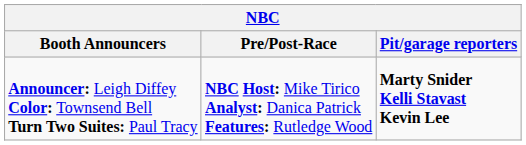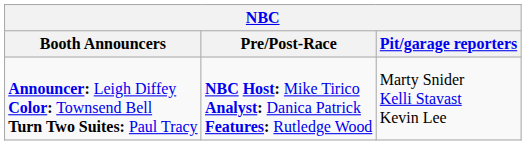(426, 98) bold -> (422, 98) normal
